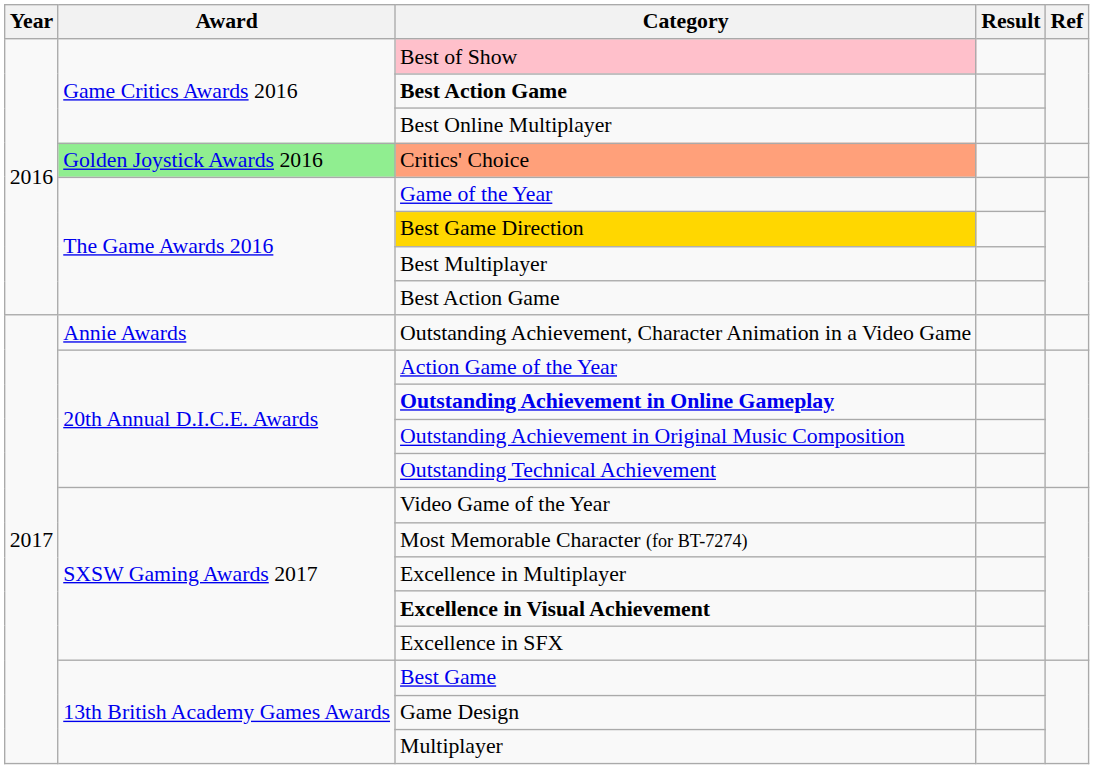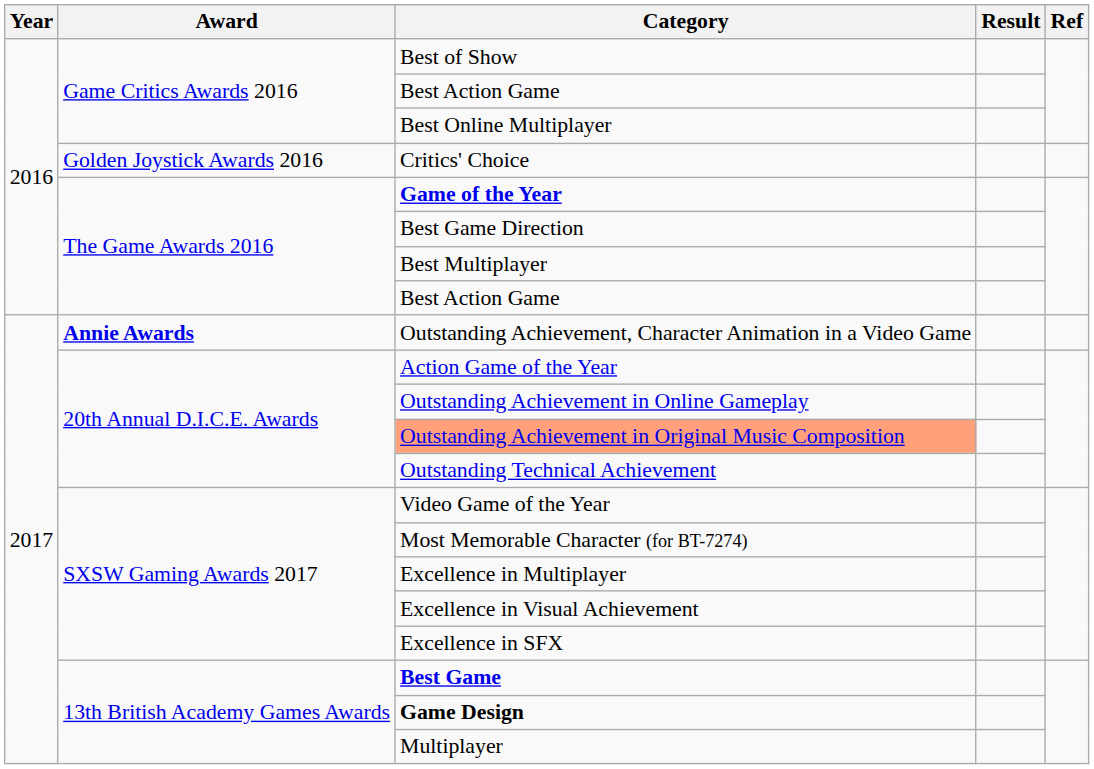(459, 56) pink background -> (459, 56) no background
(483, 90) bold -> (480, 90) normal
(193, 159) lightgreen background -> (193, 159) no background
(465, 159) lightsalmon background -> (465, 159) no background
(476, 194) normal -> (481, 194) bold
(492, 228) gold background -> (492, 228) no background
(125, 332) normal -> (129, 332) bold
(617, 401) bold -> (604, 401) normal
(652, 435) no background -> (652, 435) lightsalmon background
(555, 608) bold -> (549, 608) normal
(448, 677) normal -> (451, 677) bold
(460, 711) normal -> (462, 711) bold
